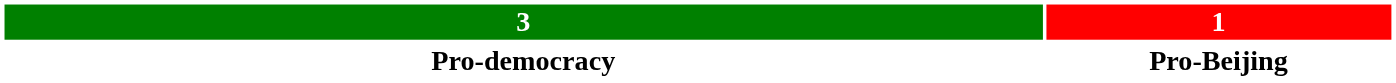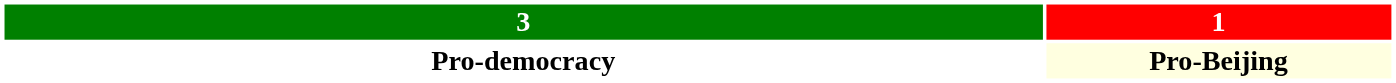(1218, 60) no background -> (1218, 60) lightyellow background
